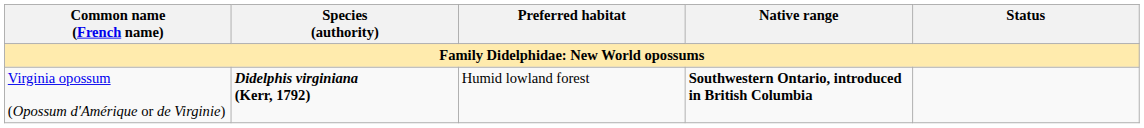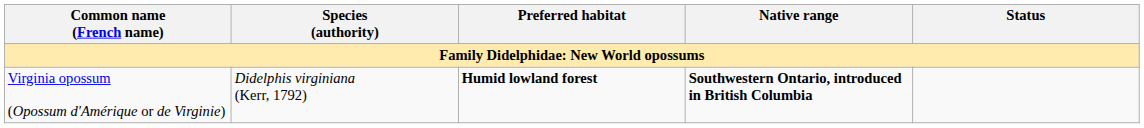(296, 86) bold -> (295, 86) normal
(526, 78) normal -> (530, 78) bold
